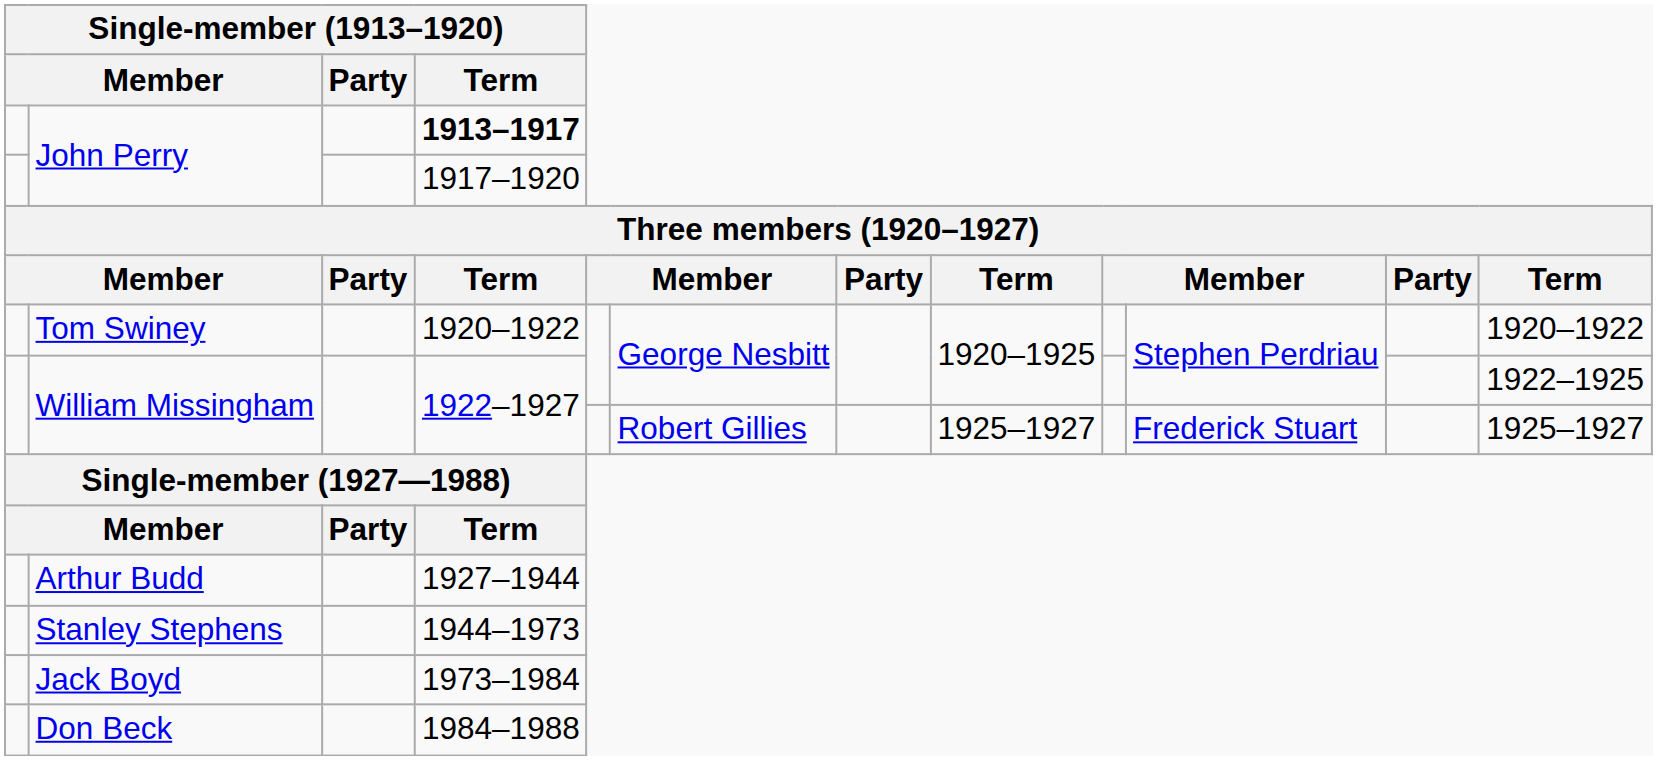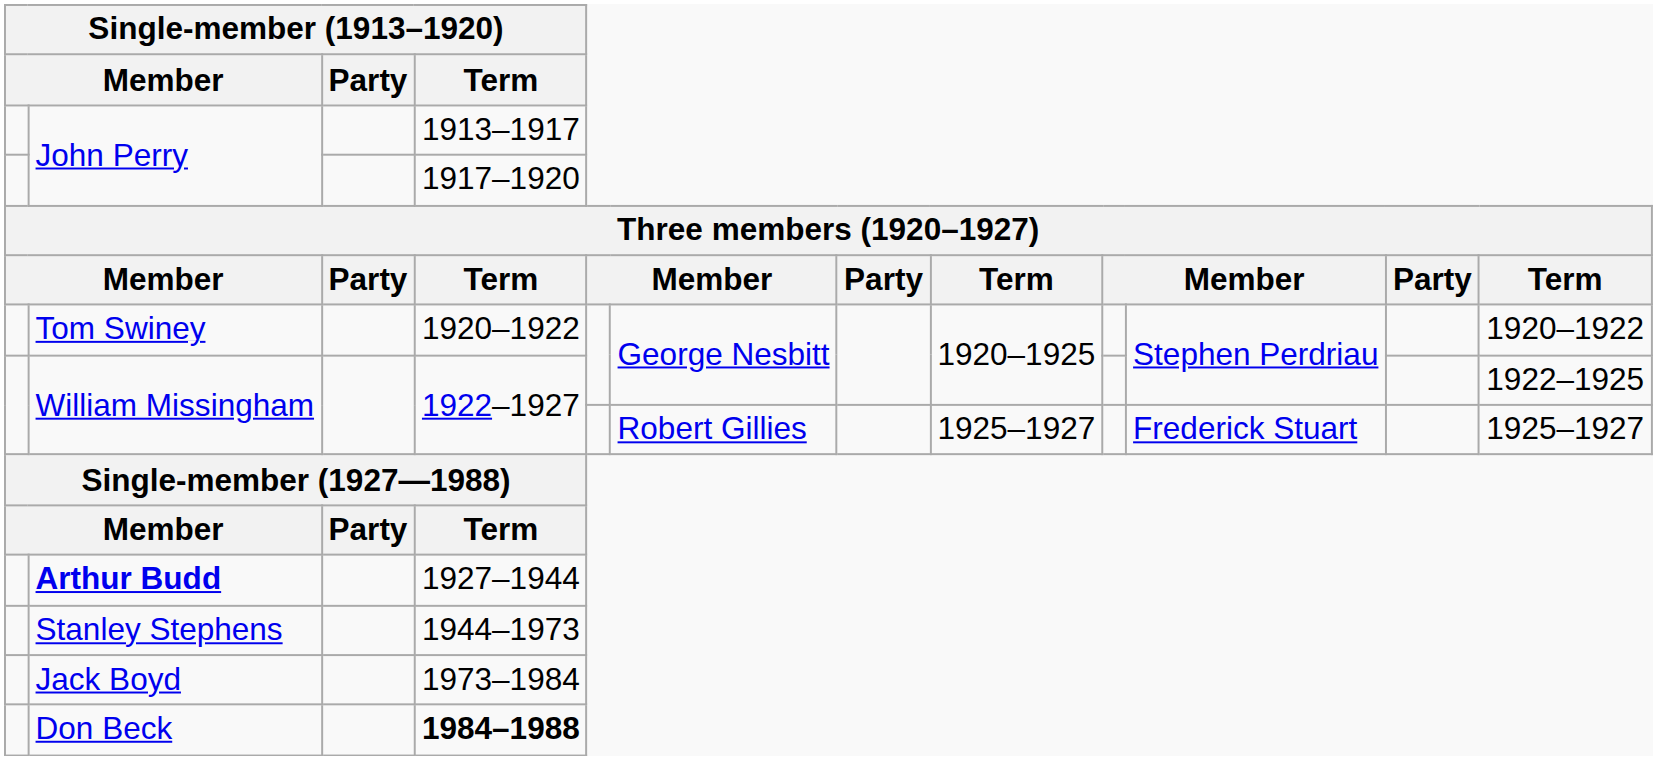(501, 129) bold -> (501, 129) normal
(120, 579) normal -> (128, 579) bold
(501, 729) normal -> (501, 729) bold
